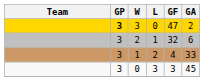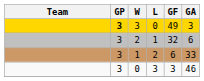(173, 26) 47 -> (173, 26) 49
(191, 26) 2 -> (191, 26) 3
(173, 55) 4 -> (173, 55) 6
(191, 69) 45 -> (191, 69) 46
